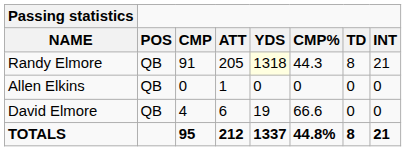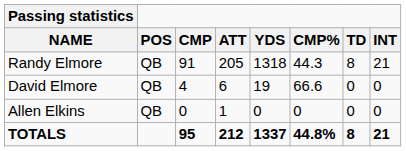(270, 63) lightyellow background -> (270, 63) no background
rows swapped: (53, 110) <-> (46, 87)
